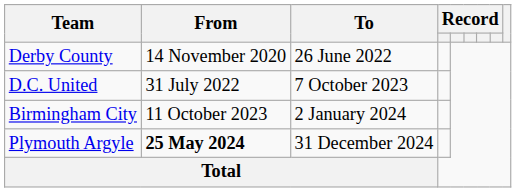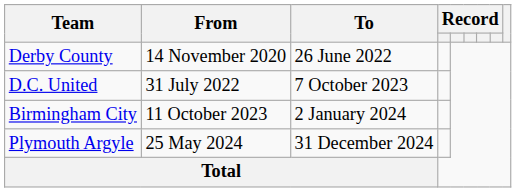(195, 143) bold -> (194, 143) normal
